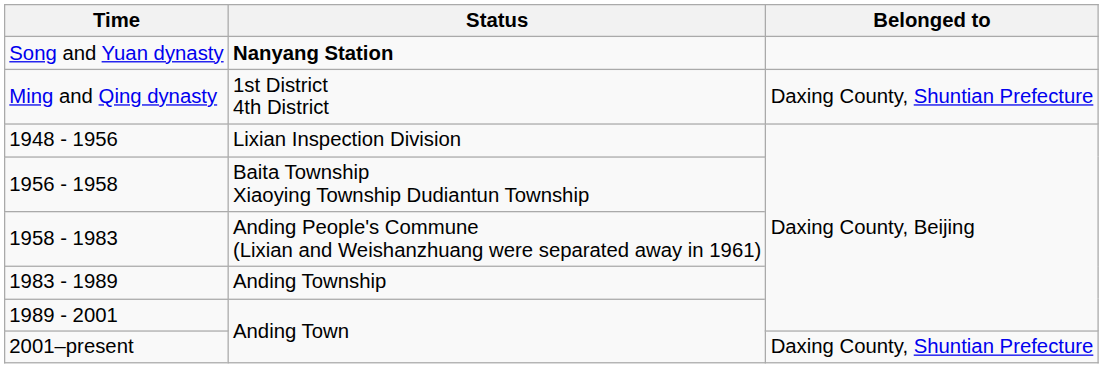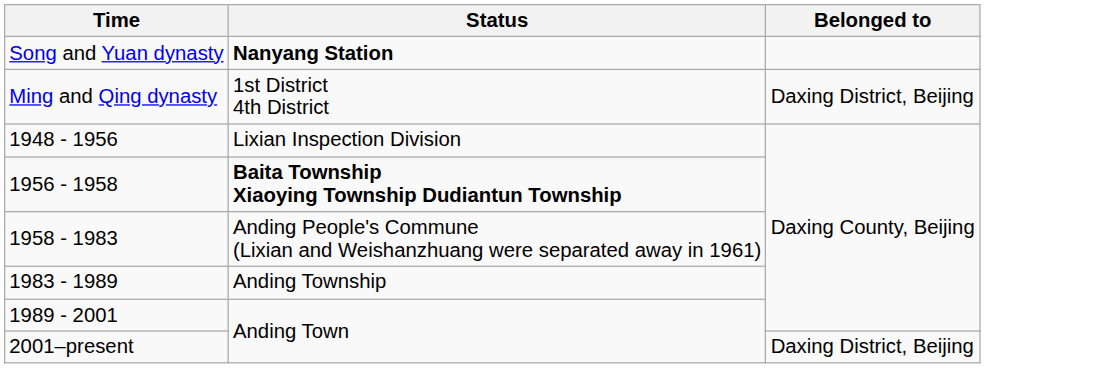(932, 96) Daxing County, Shuntian Prefecture -> (872, 96) Daxing District, Beijing
(411, 183) normal -> (427, 183) bold
(932, 347) Daxing County, Shuntian Prefecture -> (872, 347) Daxing District, Beijing
